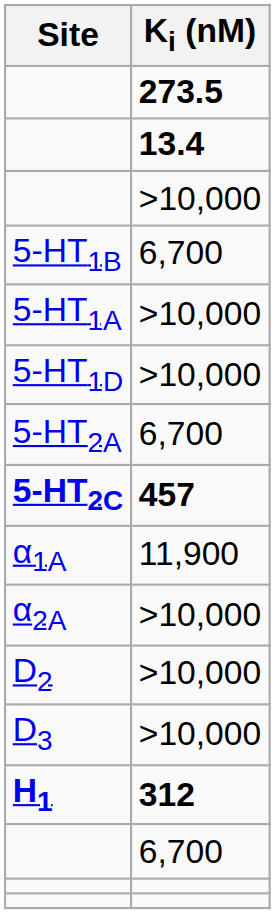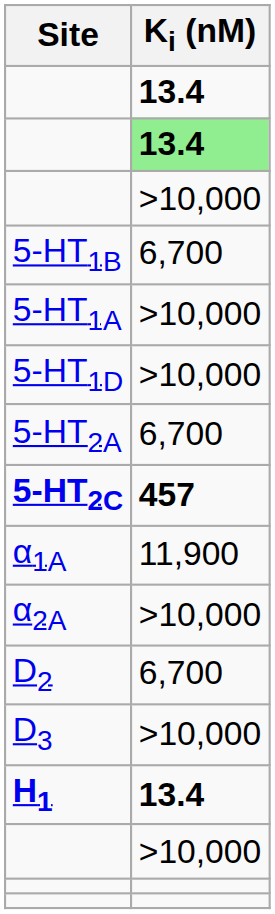(181, 91) 273.5 -> (171, 91) 13.4
(171, 144) no background -> (171, 144) lightgreen background
(200, 674) >10,000 -> (181, 674) 6,700
(167, 794) 312 -> (171, 794) 13.4
(181, 850) 6,700 -> (200, 850) >10,000
